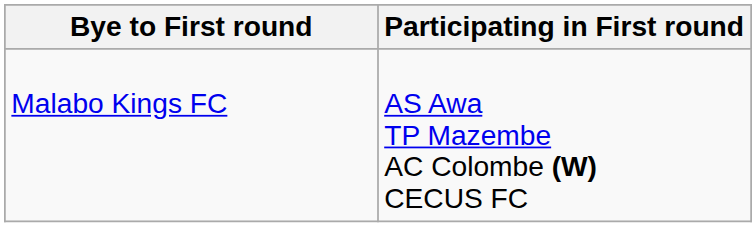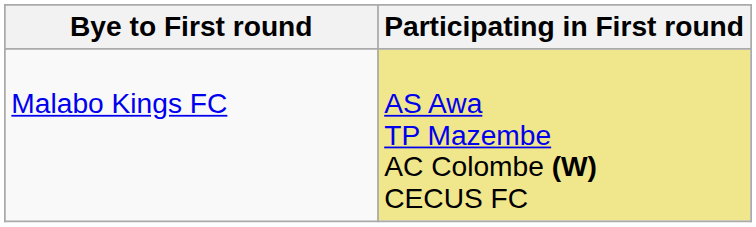(491, 150) no background -> (491, 150) khaki background
